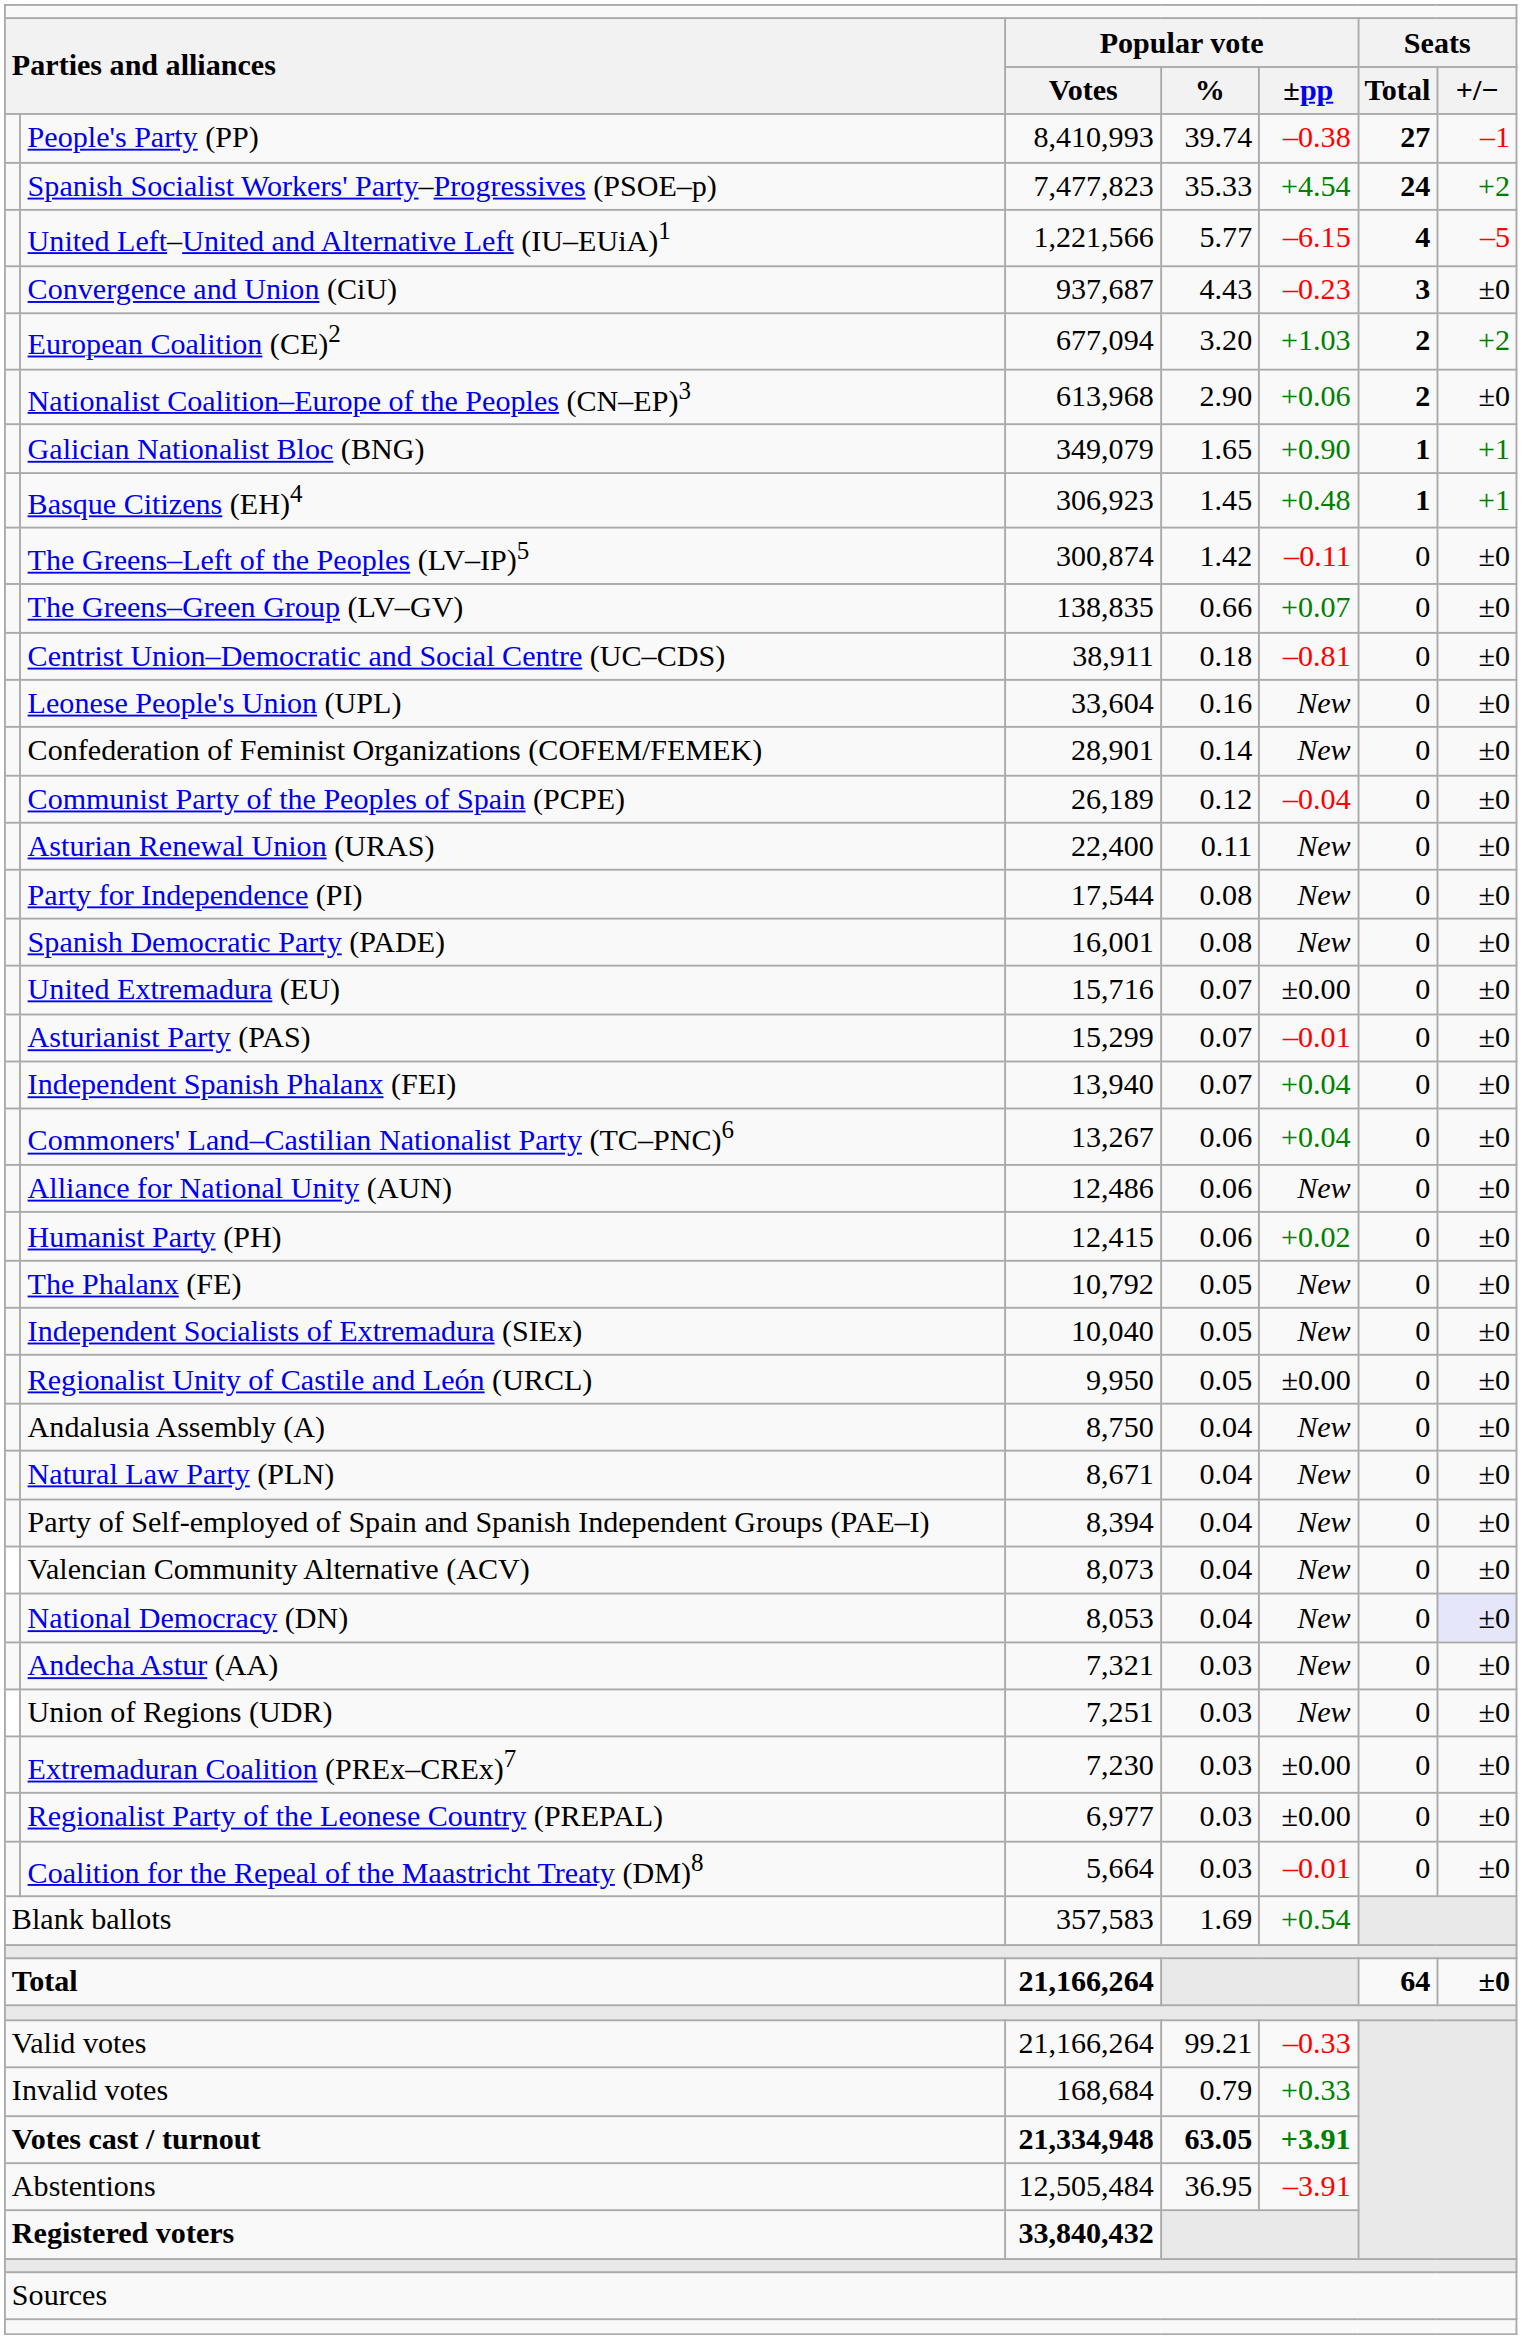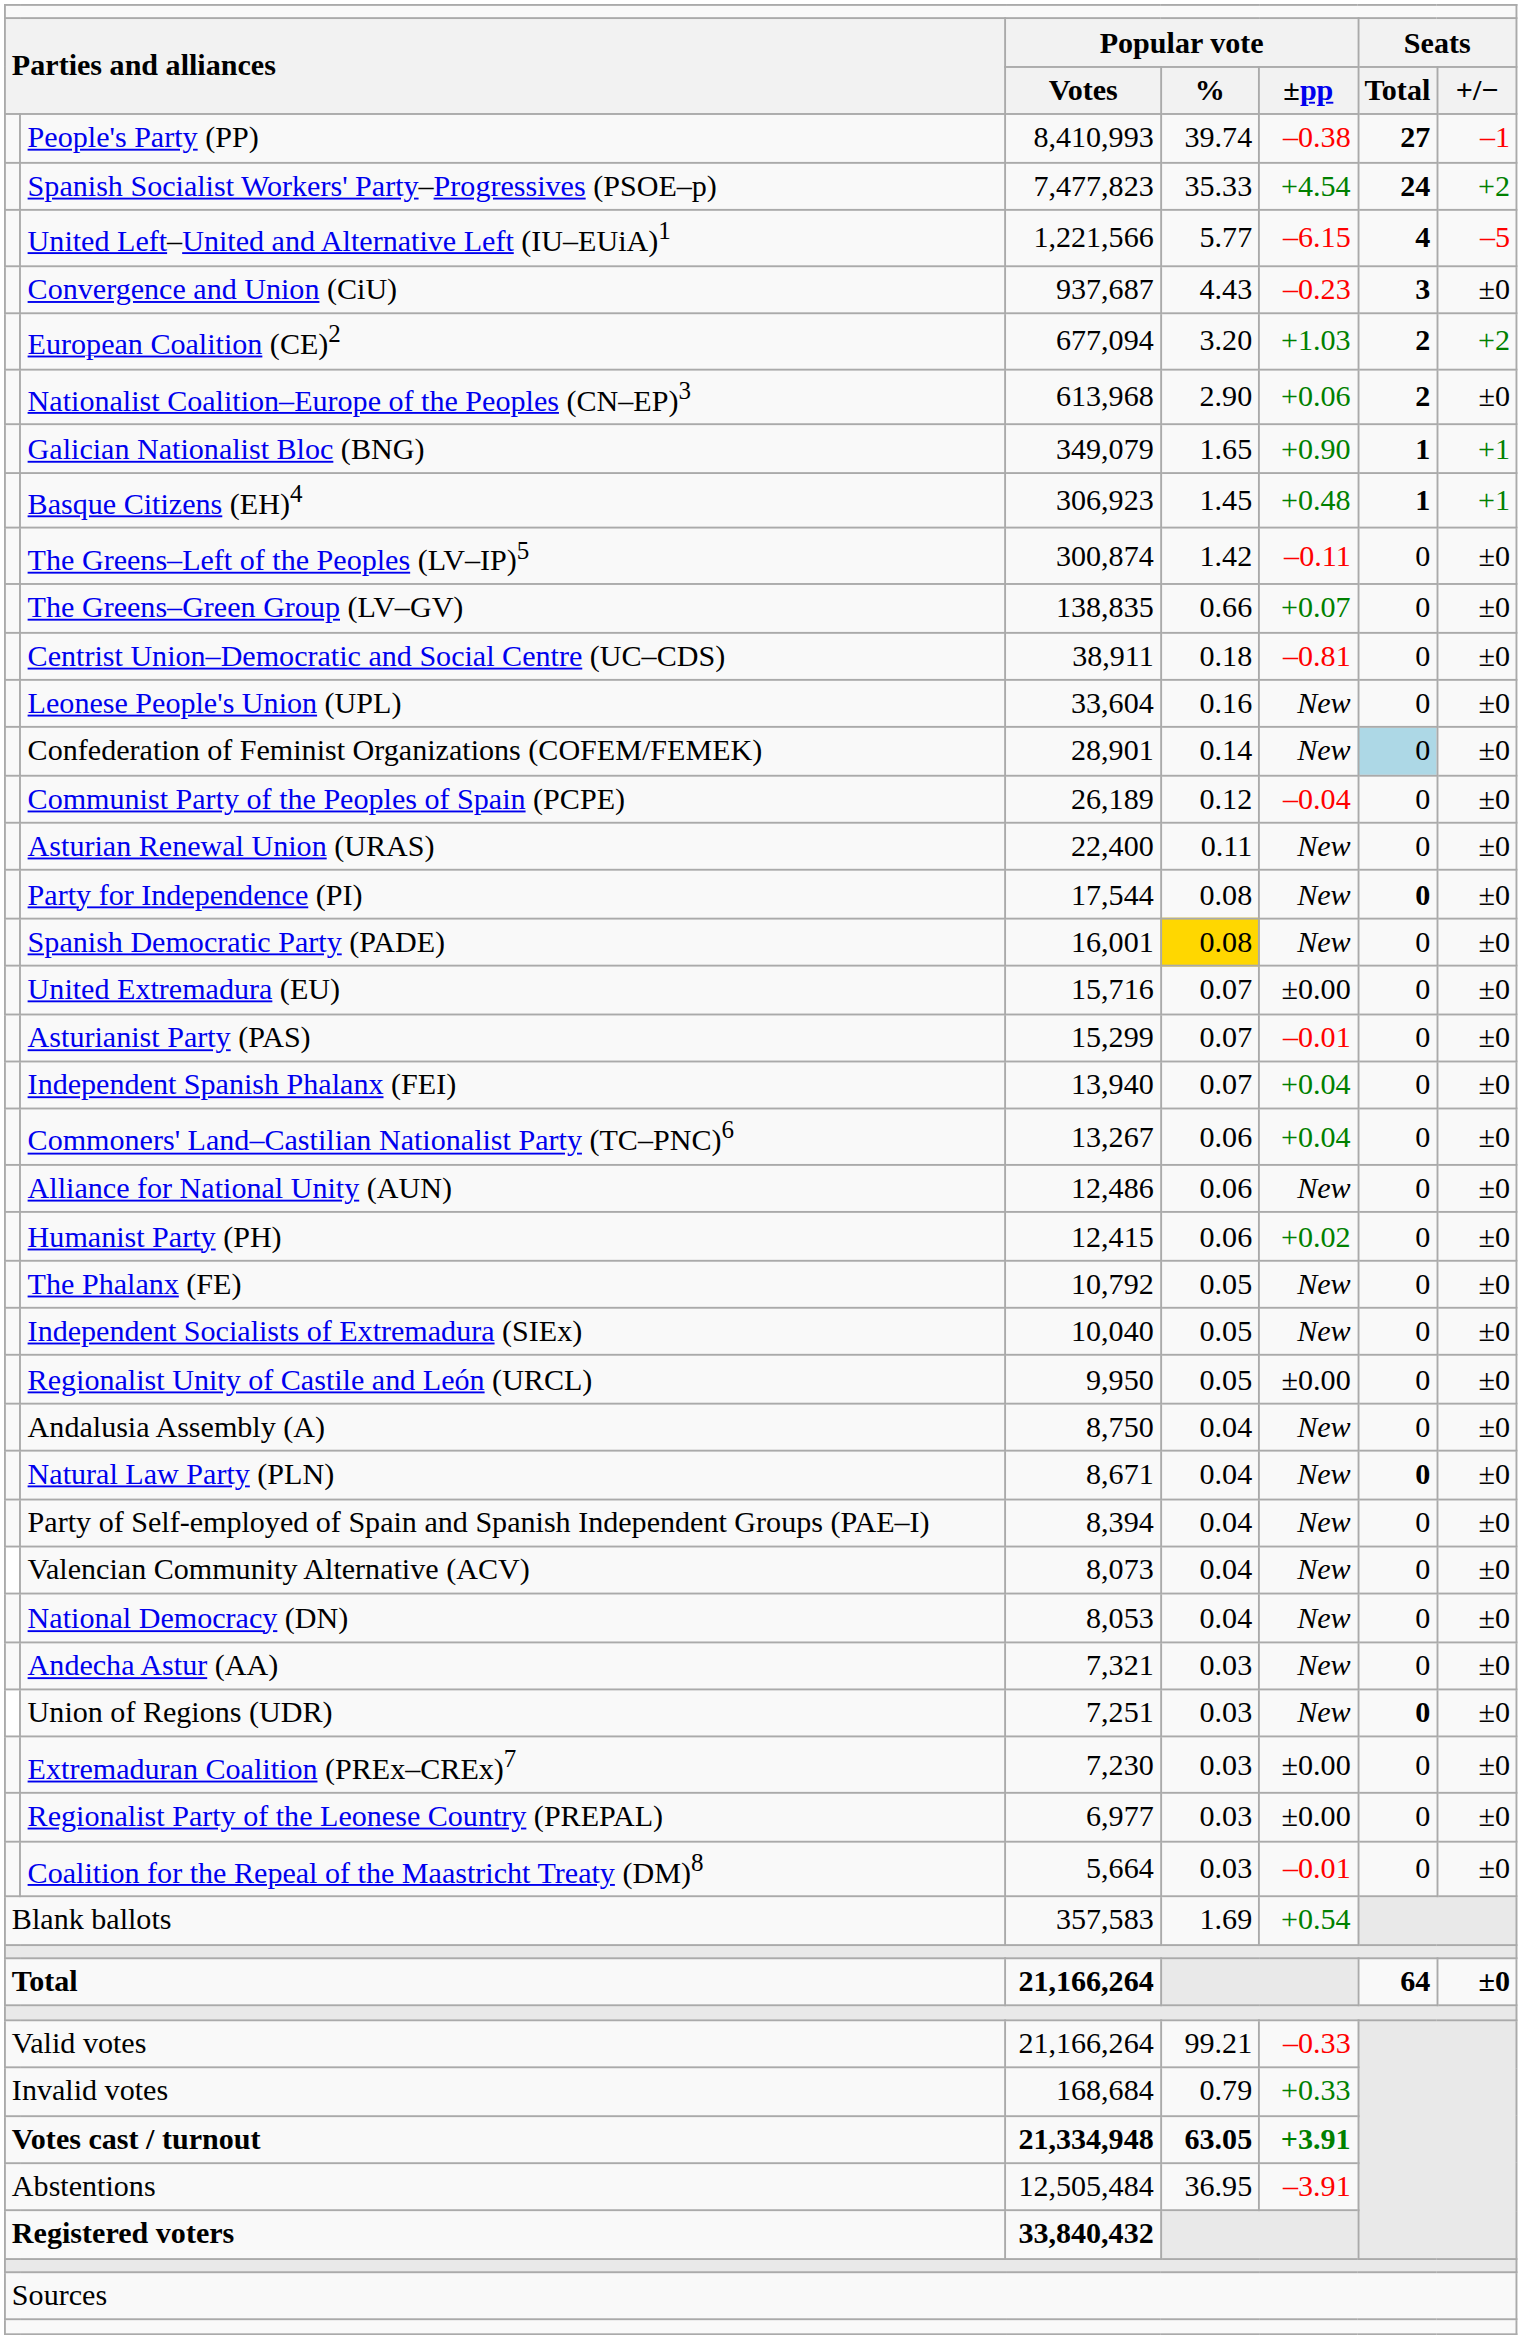(1423, 750) no background -> (1423, 750) lightblue background
(1423, 893) normal -> (1423, 893) bold
(1226, 941) no background -> (1226, 941) gold background
(1423, 1474) normal -> (1423, 1474) bold
(1494, 1617) lavender background -> (1494, 1617) no background
(1423, 1713) normal -> (1423, 1713) bold
